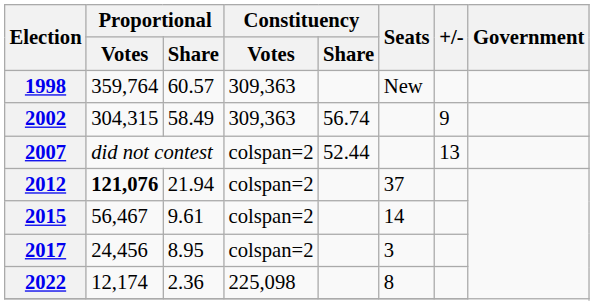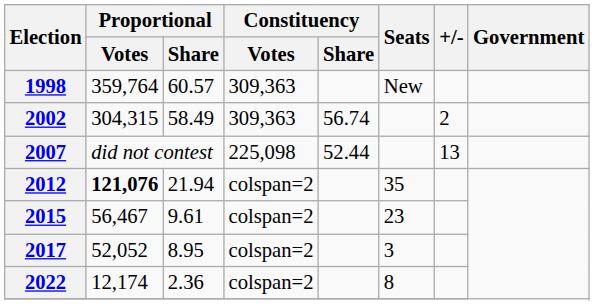(444, 119) 9 -> (444, 119) 2
(271, 151) colspan=2 -> (262, 151) 225,098
(394, 184) 37 -> (394, 184) 35
(394, 217) 14 -> (394, 217) 23
(120, 250) 24,456 -> (120, 250) 52,052
(262, 282) 225,098 -> (271, 282) colspan=2
